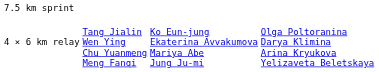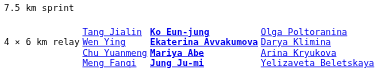(204, 47) normal -> (204, 47) bold
